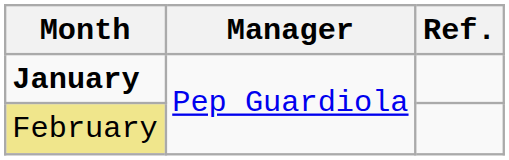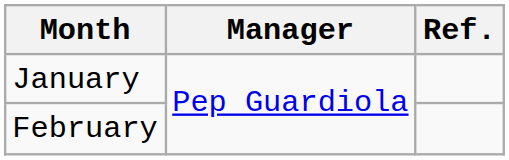(76, 79) bold -> (76, 79) normal
(85, 129) khaki background -> (85, 129) no background
